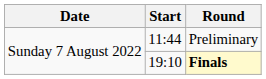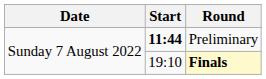(165, 39) normal -> (165, 39) bold
